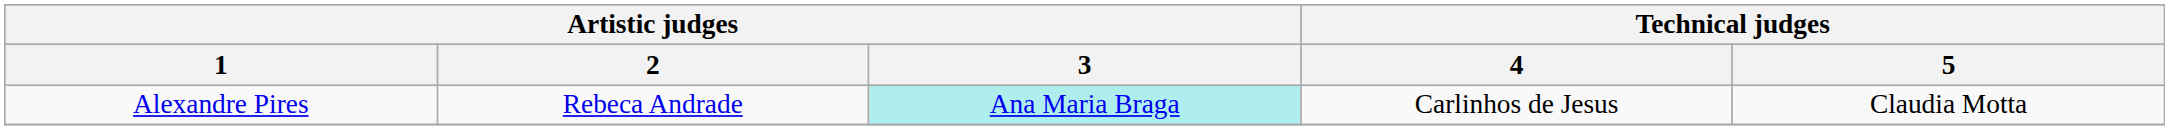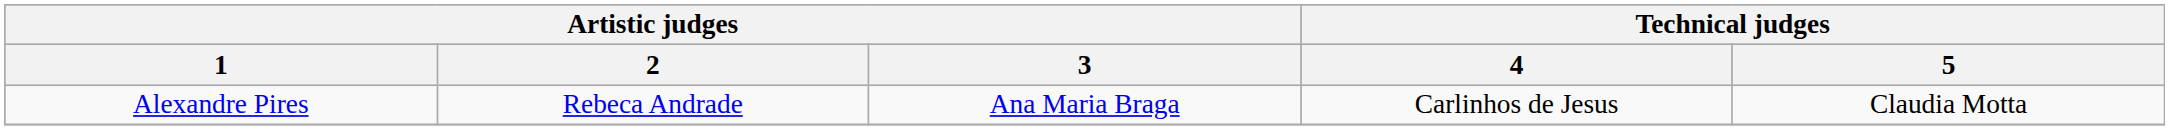(1085, 104) paleturquoise background -> (1085, 104) no background
